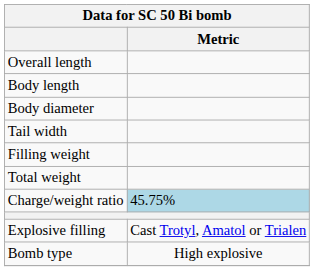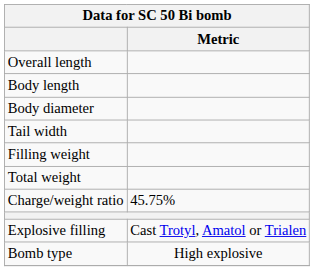(153, 200) lightblue background -> (153, 200) no background
